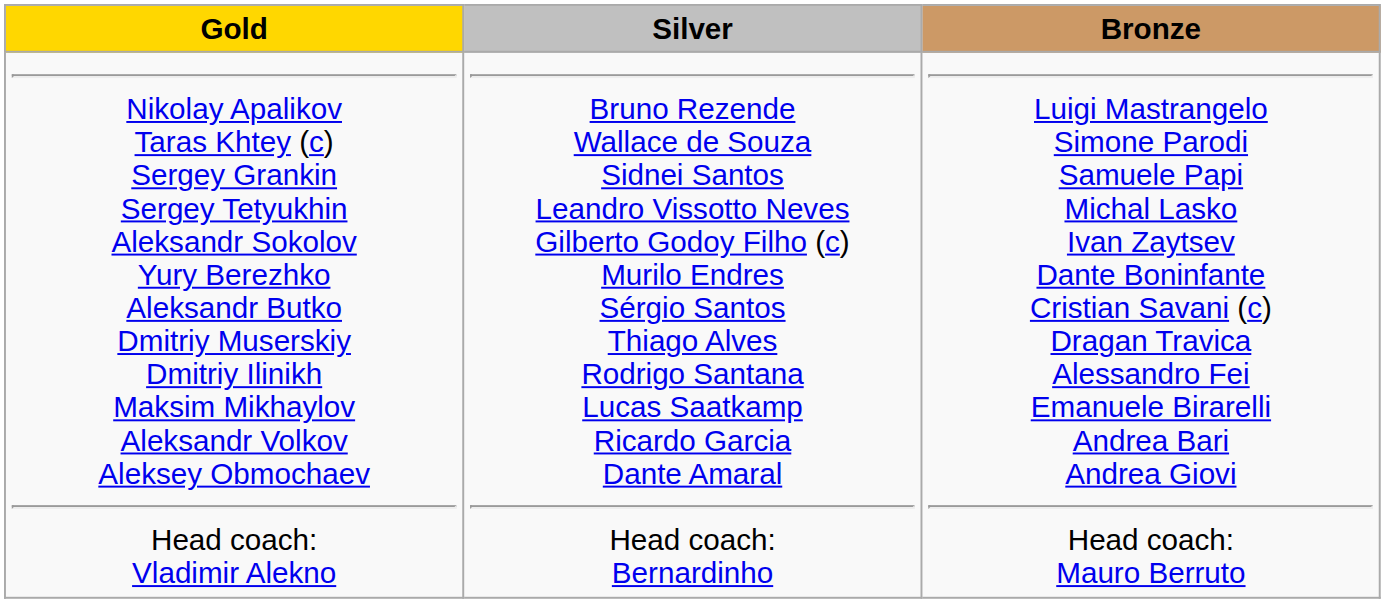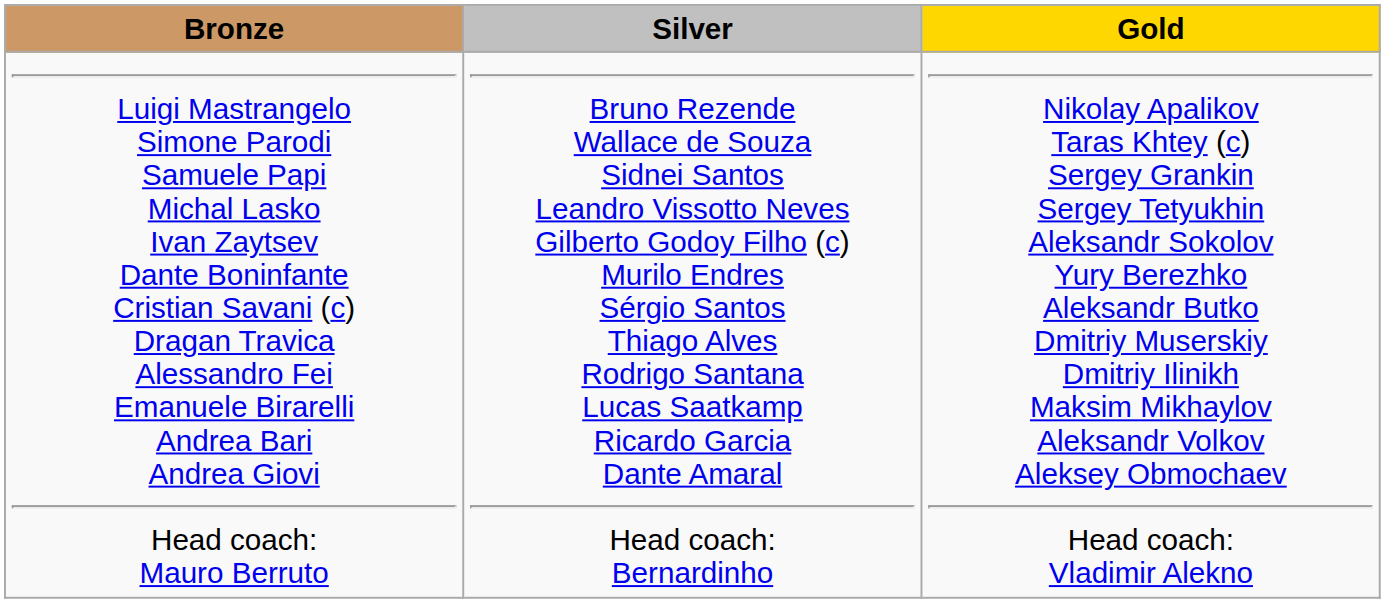columns swapped: (234, 29) <-> (1151, 29)
